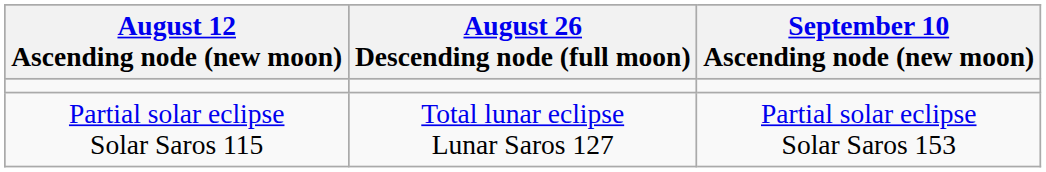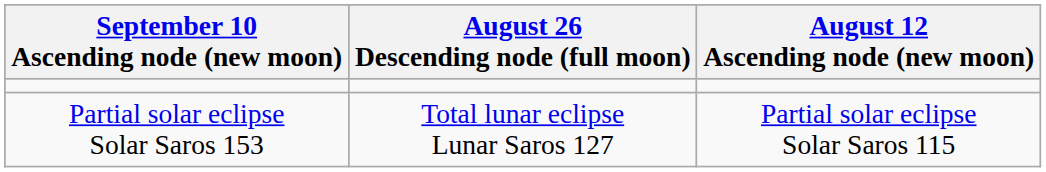columns swapped: (177, 41) <-> (869, 41)
